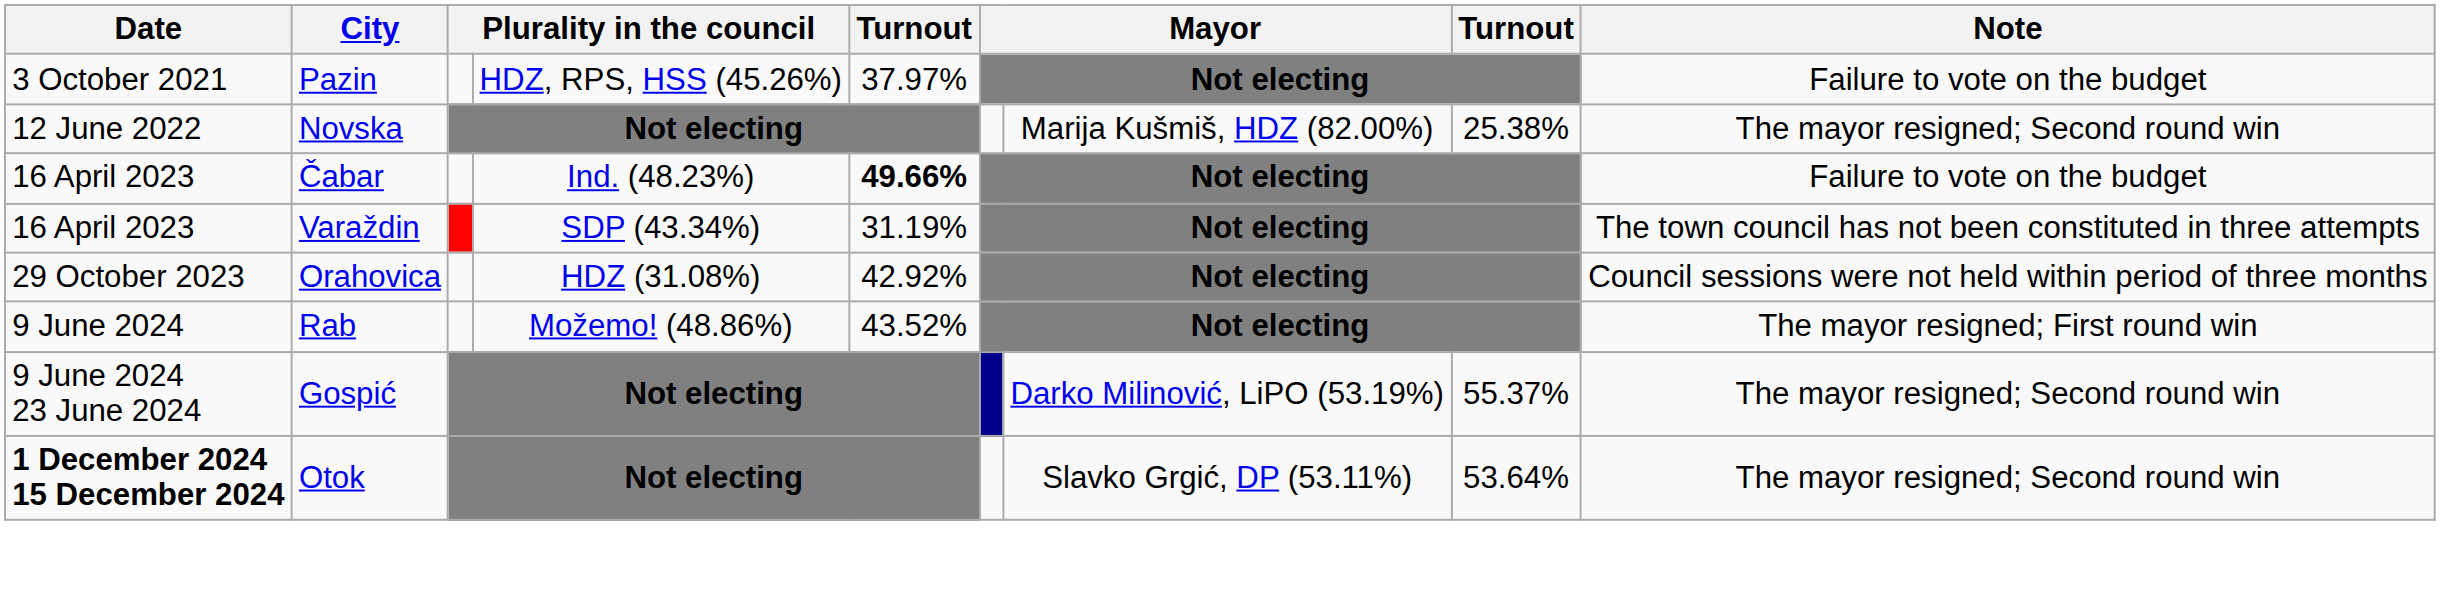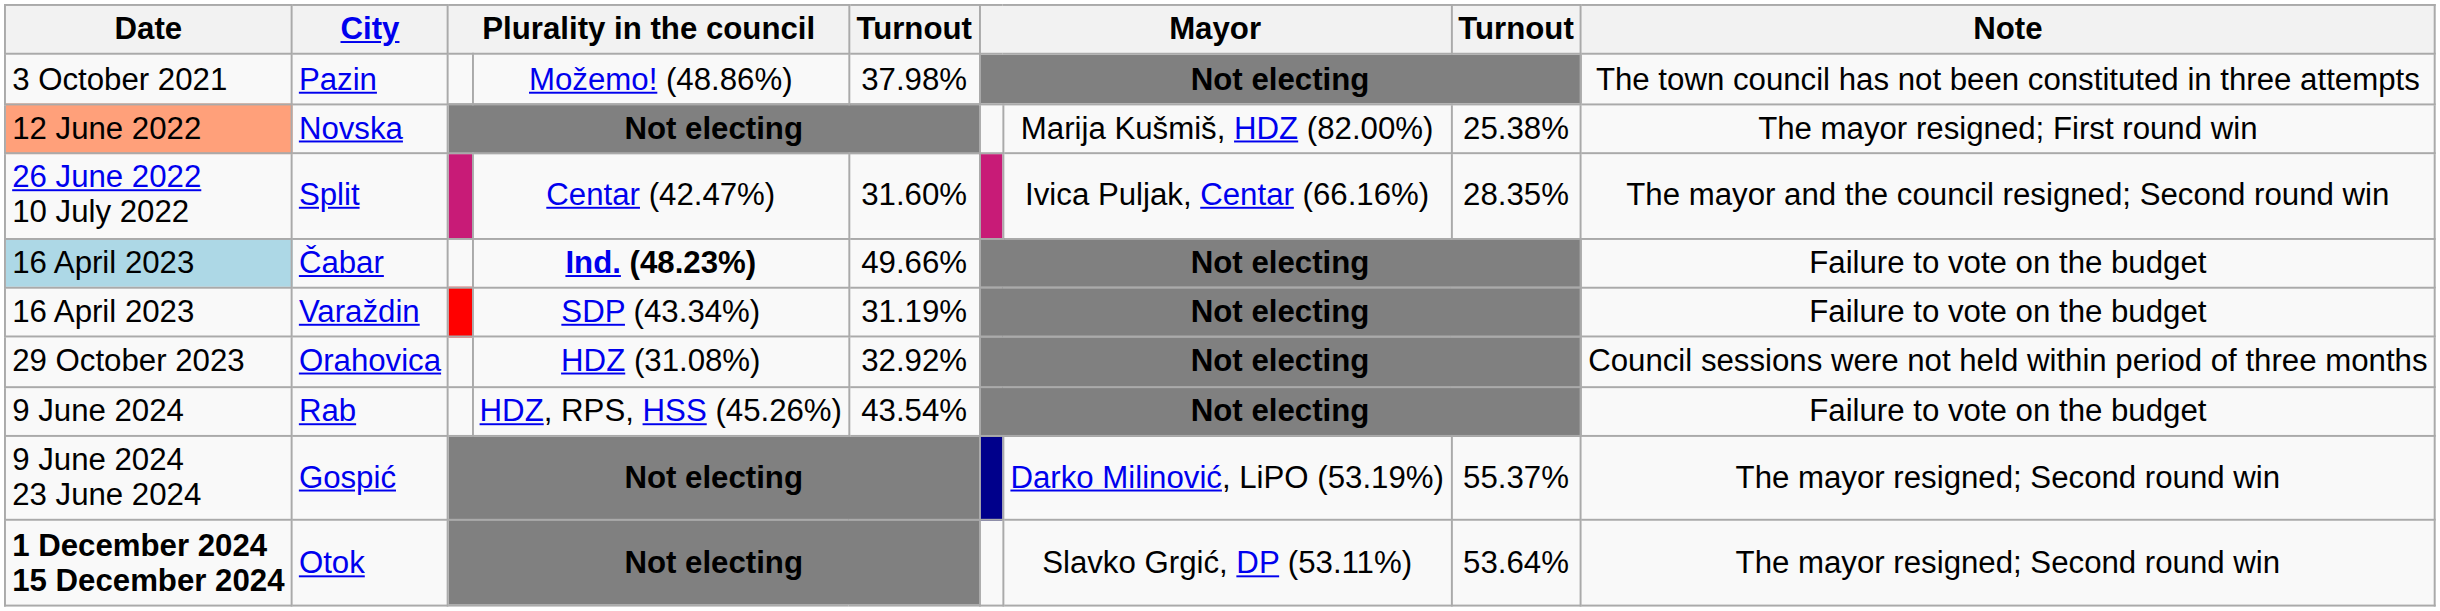(661, 78) HDZ, RPS, HSS (45.26%) -> (661, 78) Možemo! (48.86%)
(914, 78) 37.97% -> (914, 78) 37.98%
(2008, 78) Failure to vote on the budget -> (2008, 78) The town council has not been constituted in three attempts
(107, 128) no background -> (107, 128) lightsalmon background
(2008, 128) The mayor resigned; Second round win -> (2008, 128) The mayor resigned; First round win
+ row: (329, 195)
(103, 177) no background -> (103, 262) lightblue background
(661, 177) normal -> (661, 262) bold
(914, 177) bold -> (914, 262) normal
(2008, 227) The town council has not been constituted in three attempts -> (2008, 311) Failure to vote on the budget
(914, 276) 42.92% -> (914, 361) 32.92%
(661, 326) Možemo! (48.86%) -> (661, 410) HDZ, RPS, HSS (45.26%)
(914, 326) 43.52% -> (914, 410) 43.54%
(2008, 326) The mayor resigned; First round win -> (2008, 410) Failure to vote on the budget
